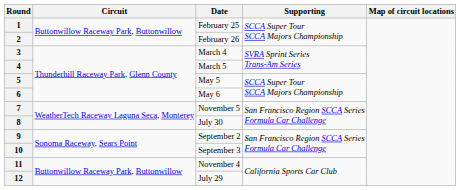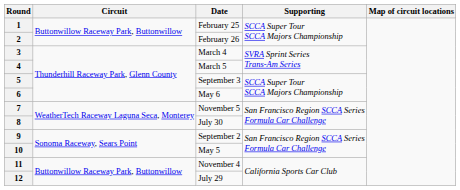(209, 80) May 5 -> (219, 80) September 3
(219, 150) September 3 -> (209, 150) May 5
